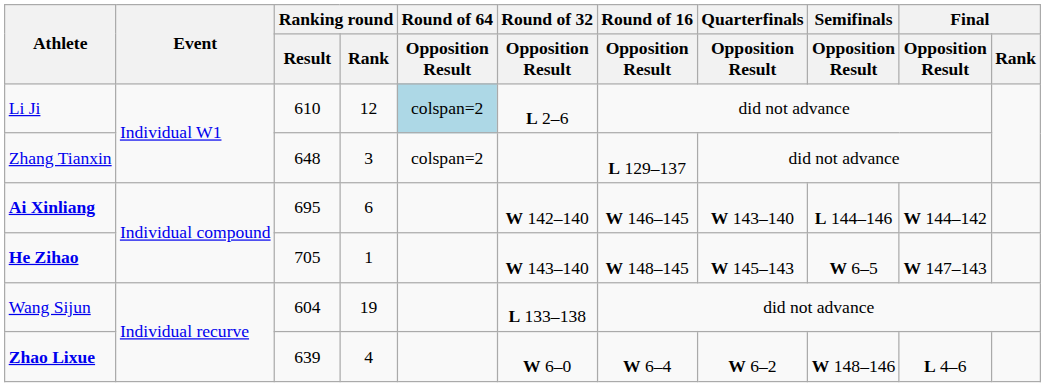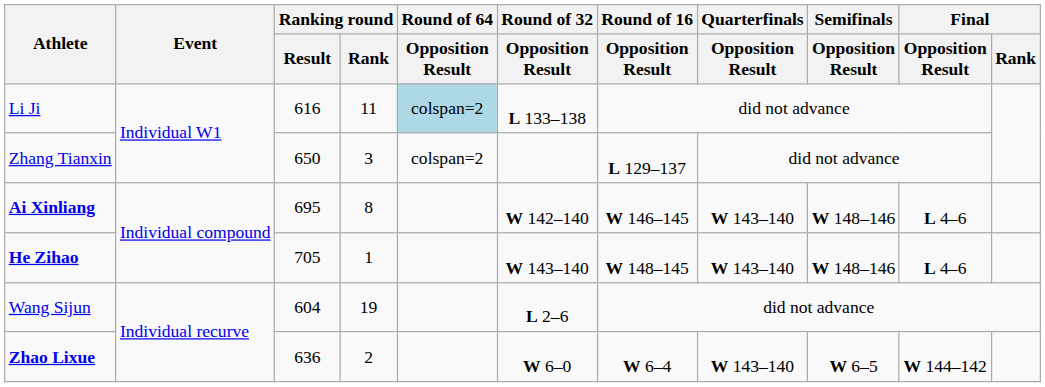(307, 108) 610 -> (307, 108) 616
(369, 108) 12 -> (369, 108) 11
(547, 118) L 2–6 -> (547, 118) L 133–138
(307, 158) 648 -> (307, 158) 650
(369, 207) 6 -> (369, 207) 8
(854, 218) L 144–146 -> (854, 218) W 148–146
(945, 218) W 144–142 -> (945, 218) L 4–6
(752, 267) W 145–143 -> (752, 267) W 143–140
(854, 267) W 6–5 -> (854, 267) W 148–146
(945, 267) W 147–143 -> (945, 267) L 4–6
(547, 317) L 133–138 -> (547, 317) L 2–6
(307, 357) 639 -> (307, 357) 636
(369, 357) 4 -> (369, 357) 2
(752, 367) W 6–2 -> (752, 367) W 143–140
(854, 367) W 148–146 -> (854, 367) W 6–5
(945, 367) L 4–6 -> (945, 367) W 144–142
